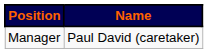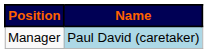(133, 37) no background -> (133, 37) lightblue background
